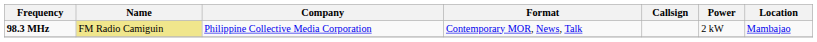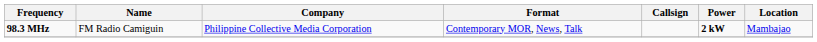(121, 28) khaki background -> (121, 28) no background
(712, 28) normal -> (713, 28) bold
